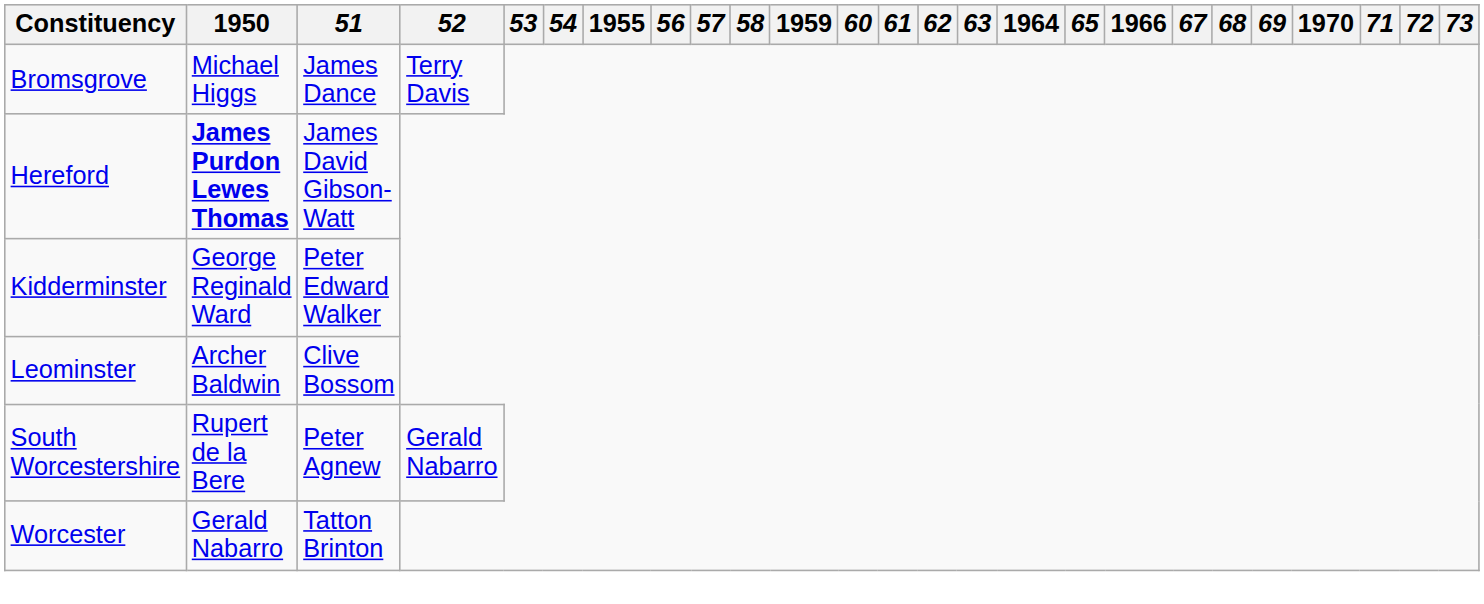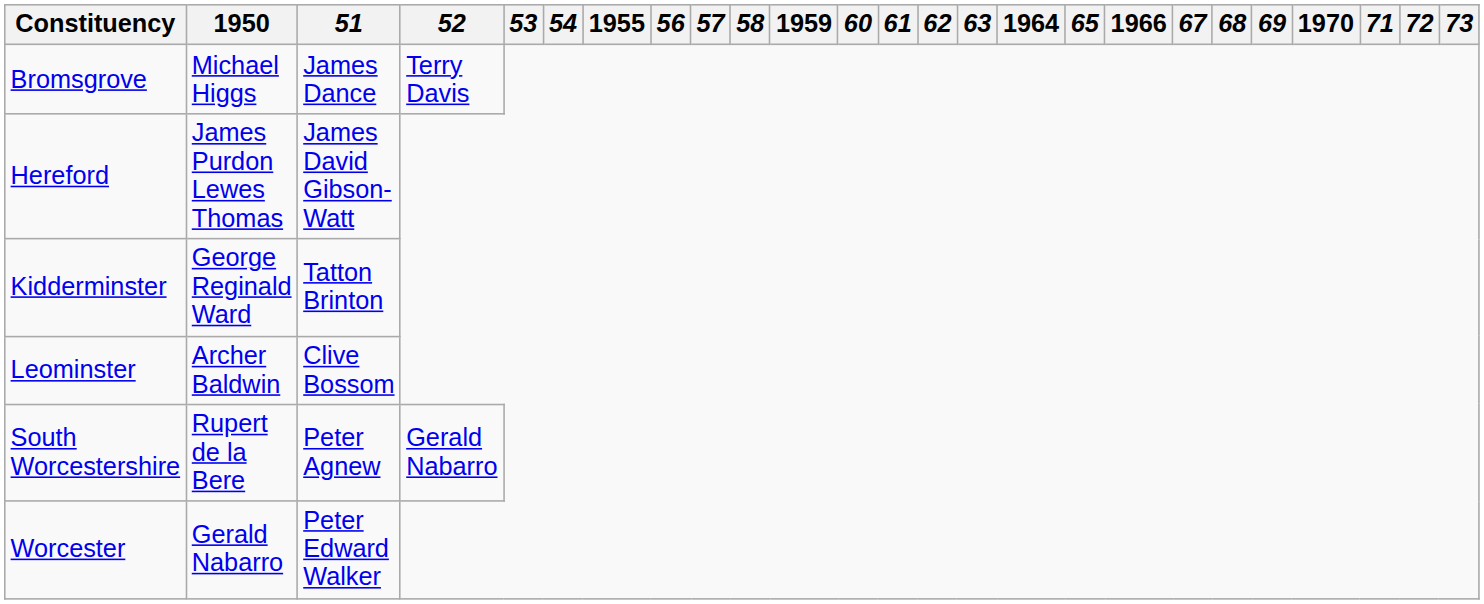(240, 175) bold -> (237, 175) normal
(346, 287) Peter Edward Walker -> (343, 287) Tatton Brinton
(343, 535) Tatton Brinton -> (346, 549) Peter Edward Walker
